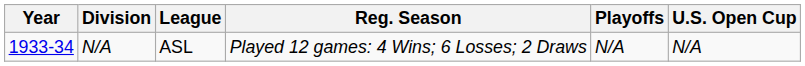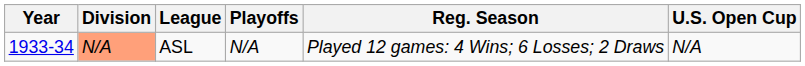columns swapped: (408, 18) <-> (630, 18)
(97, 46) no background -> (97, 46) lightsalmon background
